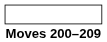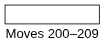(53, 34) bold -> (52, 34) normal
